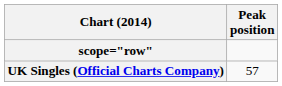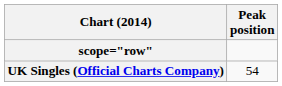(252, 71) 57 -> (252, 71) 54
